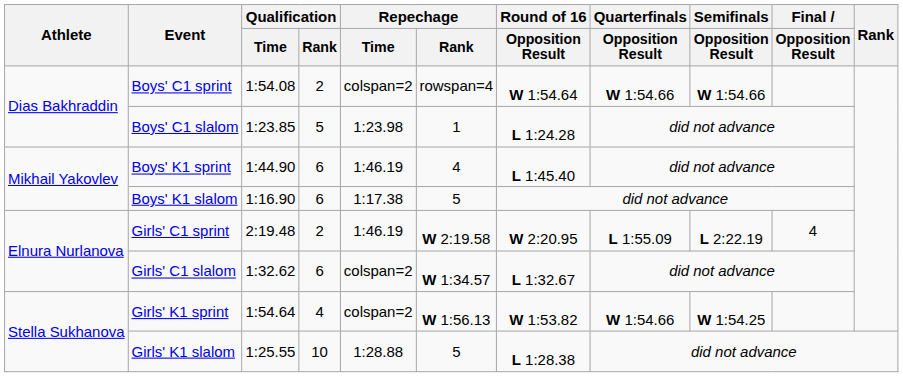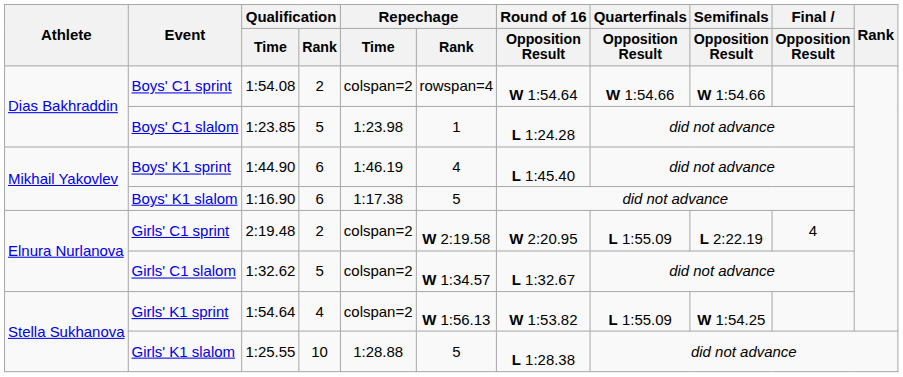(378, 231) 1:46.19 -> (378, 231) colspan=2
(320, 272) 6 -> (320, 272) 5
(640, 320) W 1:54.66 -> (640, 320) L 1:55.09
